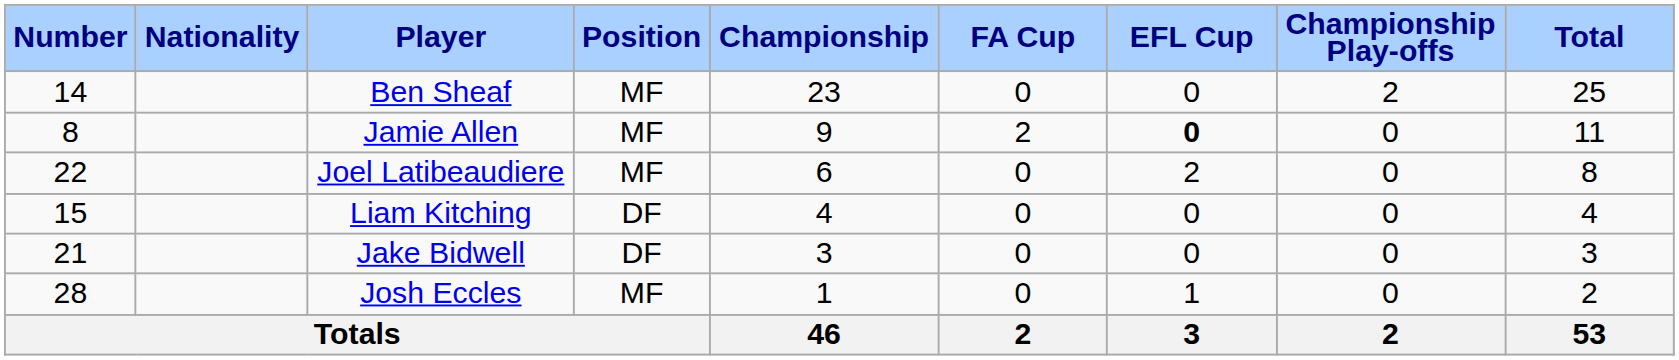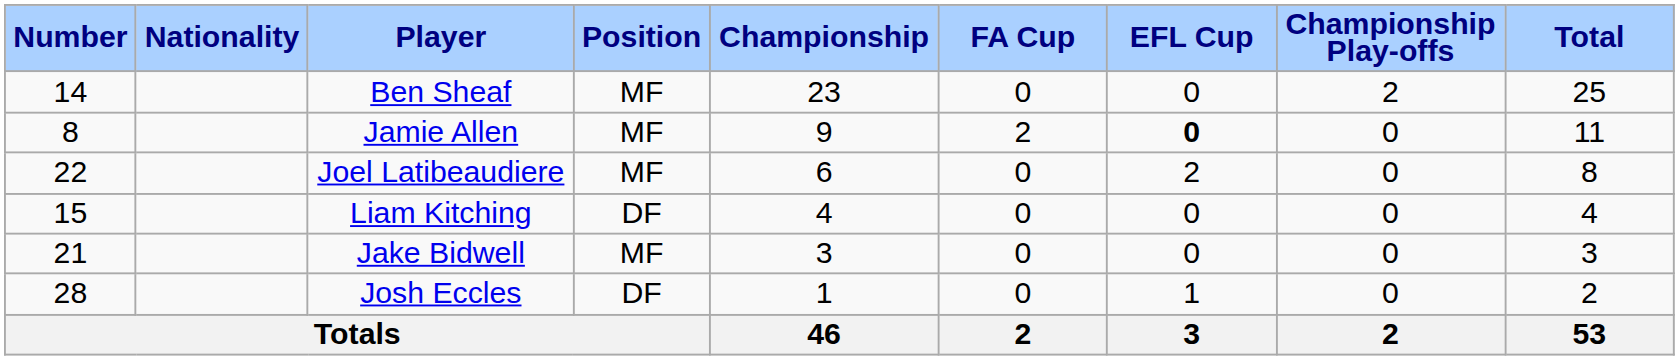(642, 253) DF -> (642, 253) MF
(642, 293) MF -> (642, 293) DF
